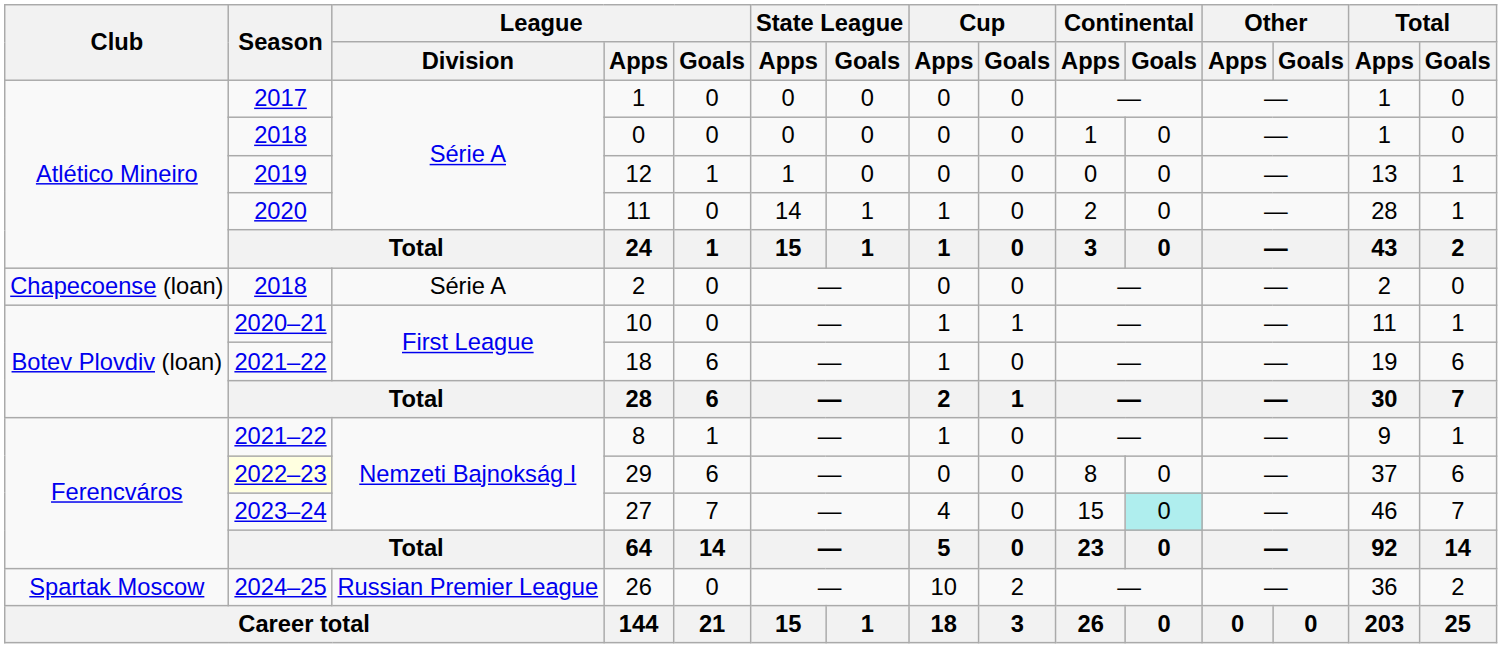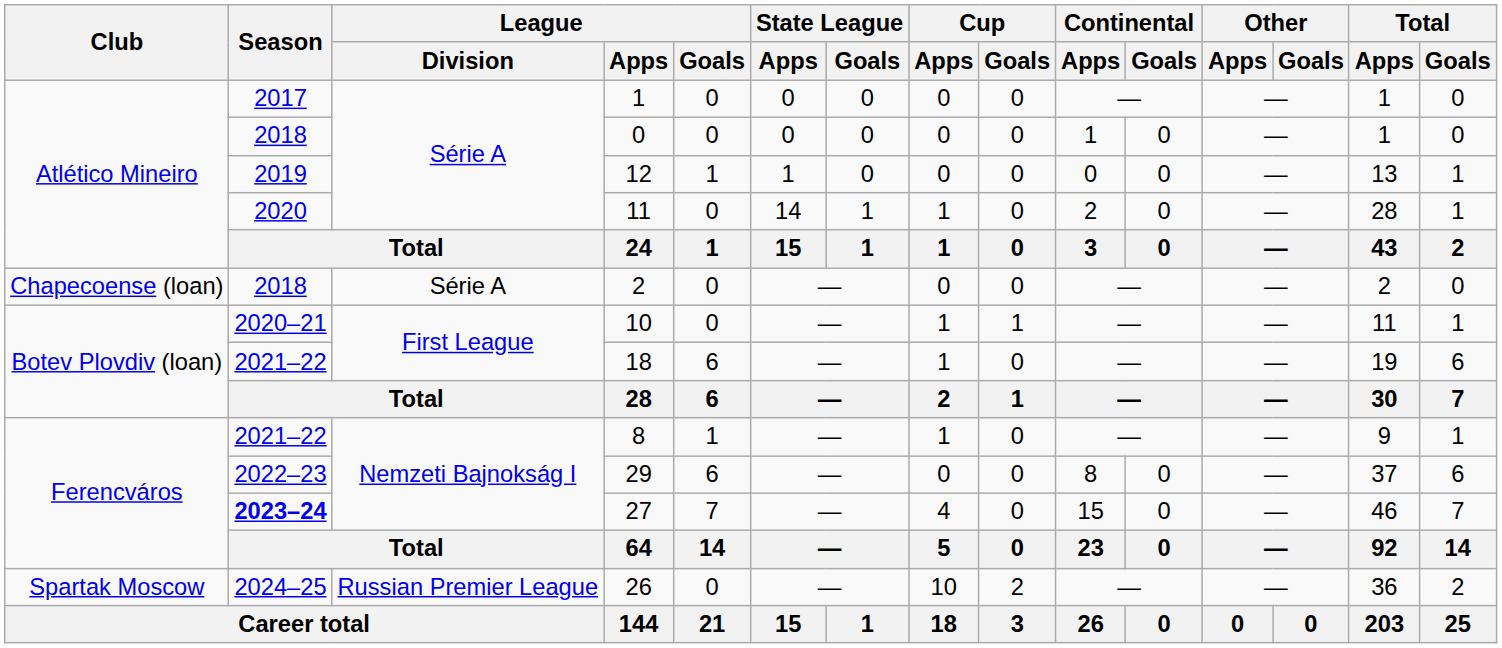(280, 473) lightyellow background -> (280, 473) no background
(280, 511) normal -> (280, 511) bold
(1164, 511) paleturquoise background -> (1164, 511) no background
